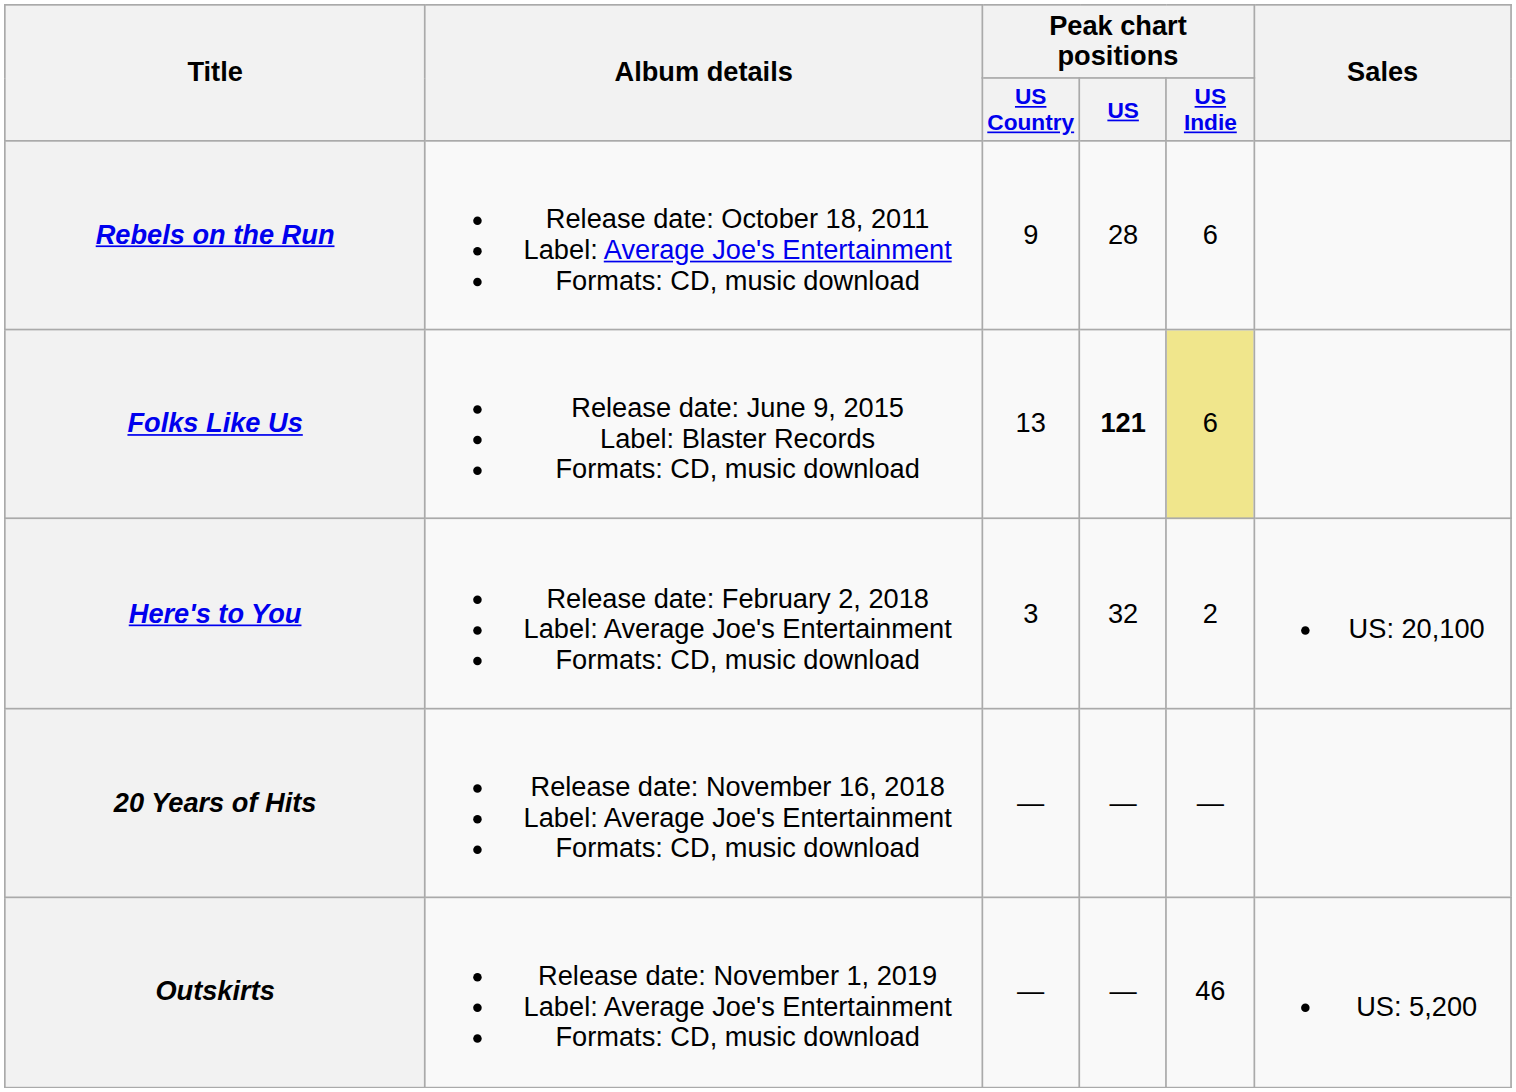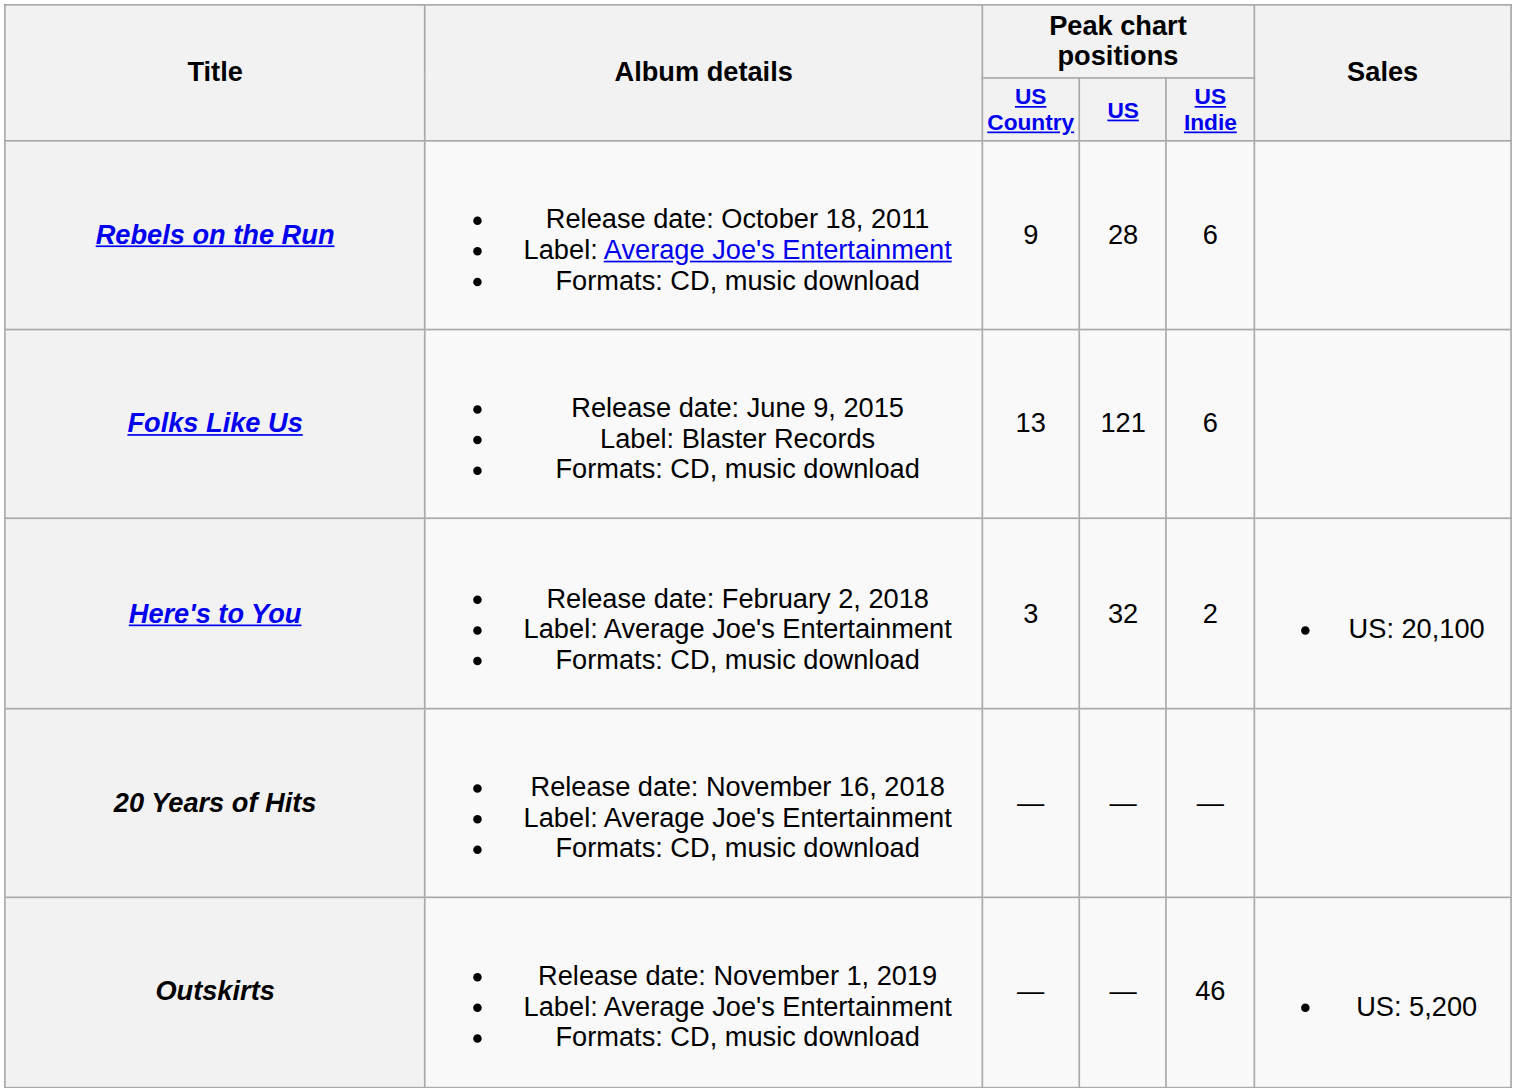(1123, 423) bold -> (1123, 423) normal
(1210, 423) khaki background -> (1210, 423) no background
